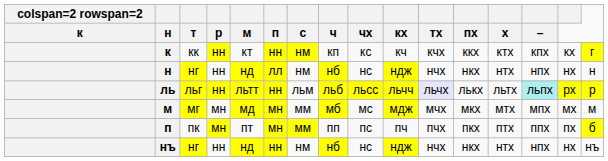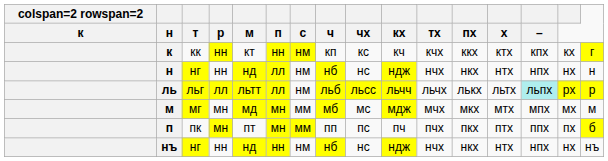(219, 90) нн -> (221, 90) лл
(275, 90) нн -> (278, 90) лл
(303, 90) льм -> (303, 90) нм
(436, 90) lavender background -> (434, 90) no background
